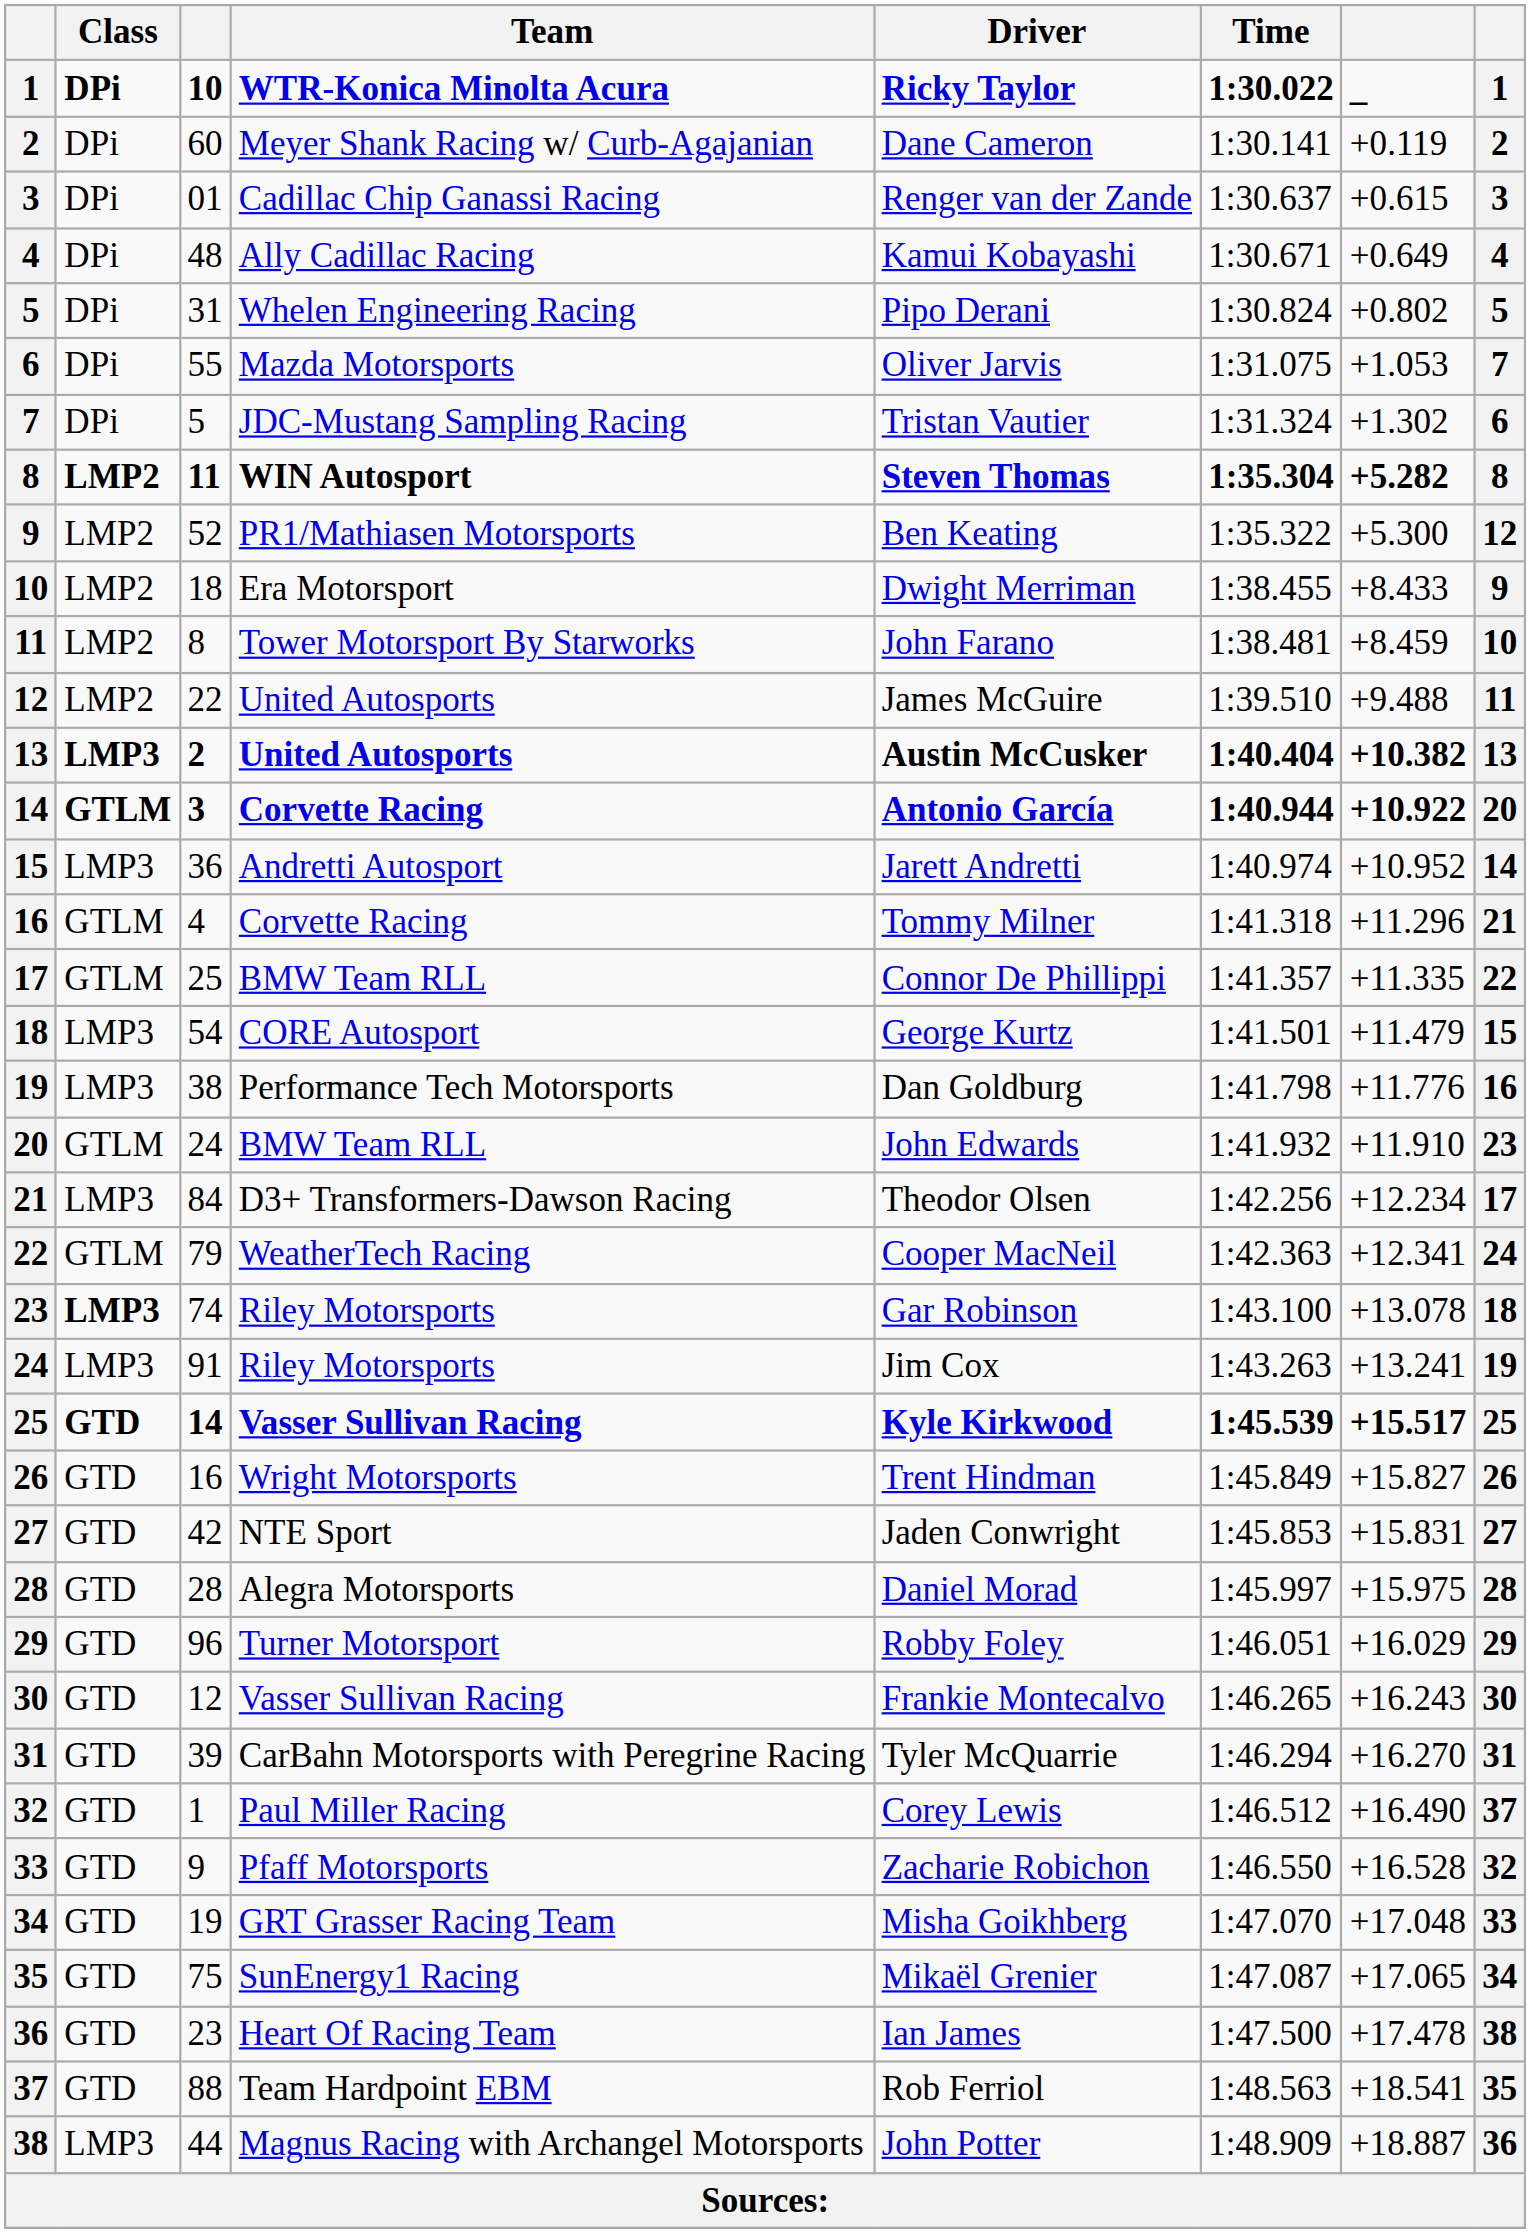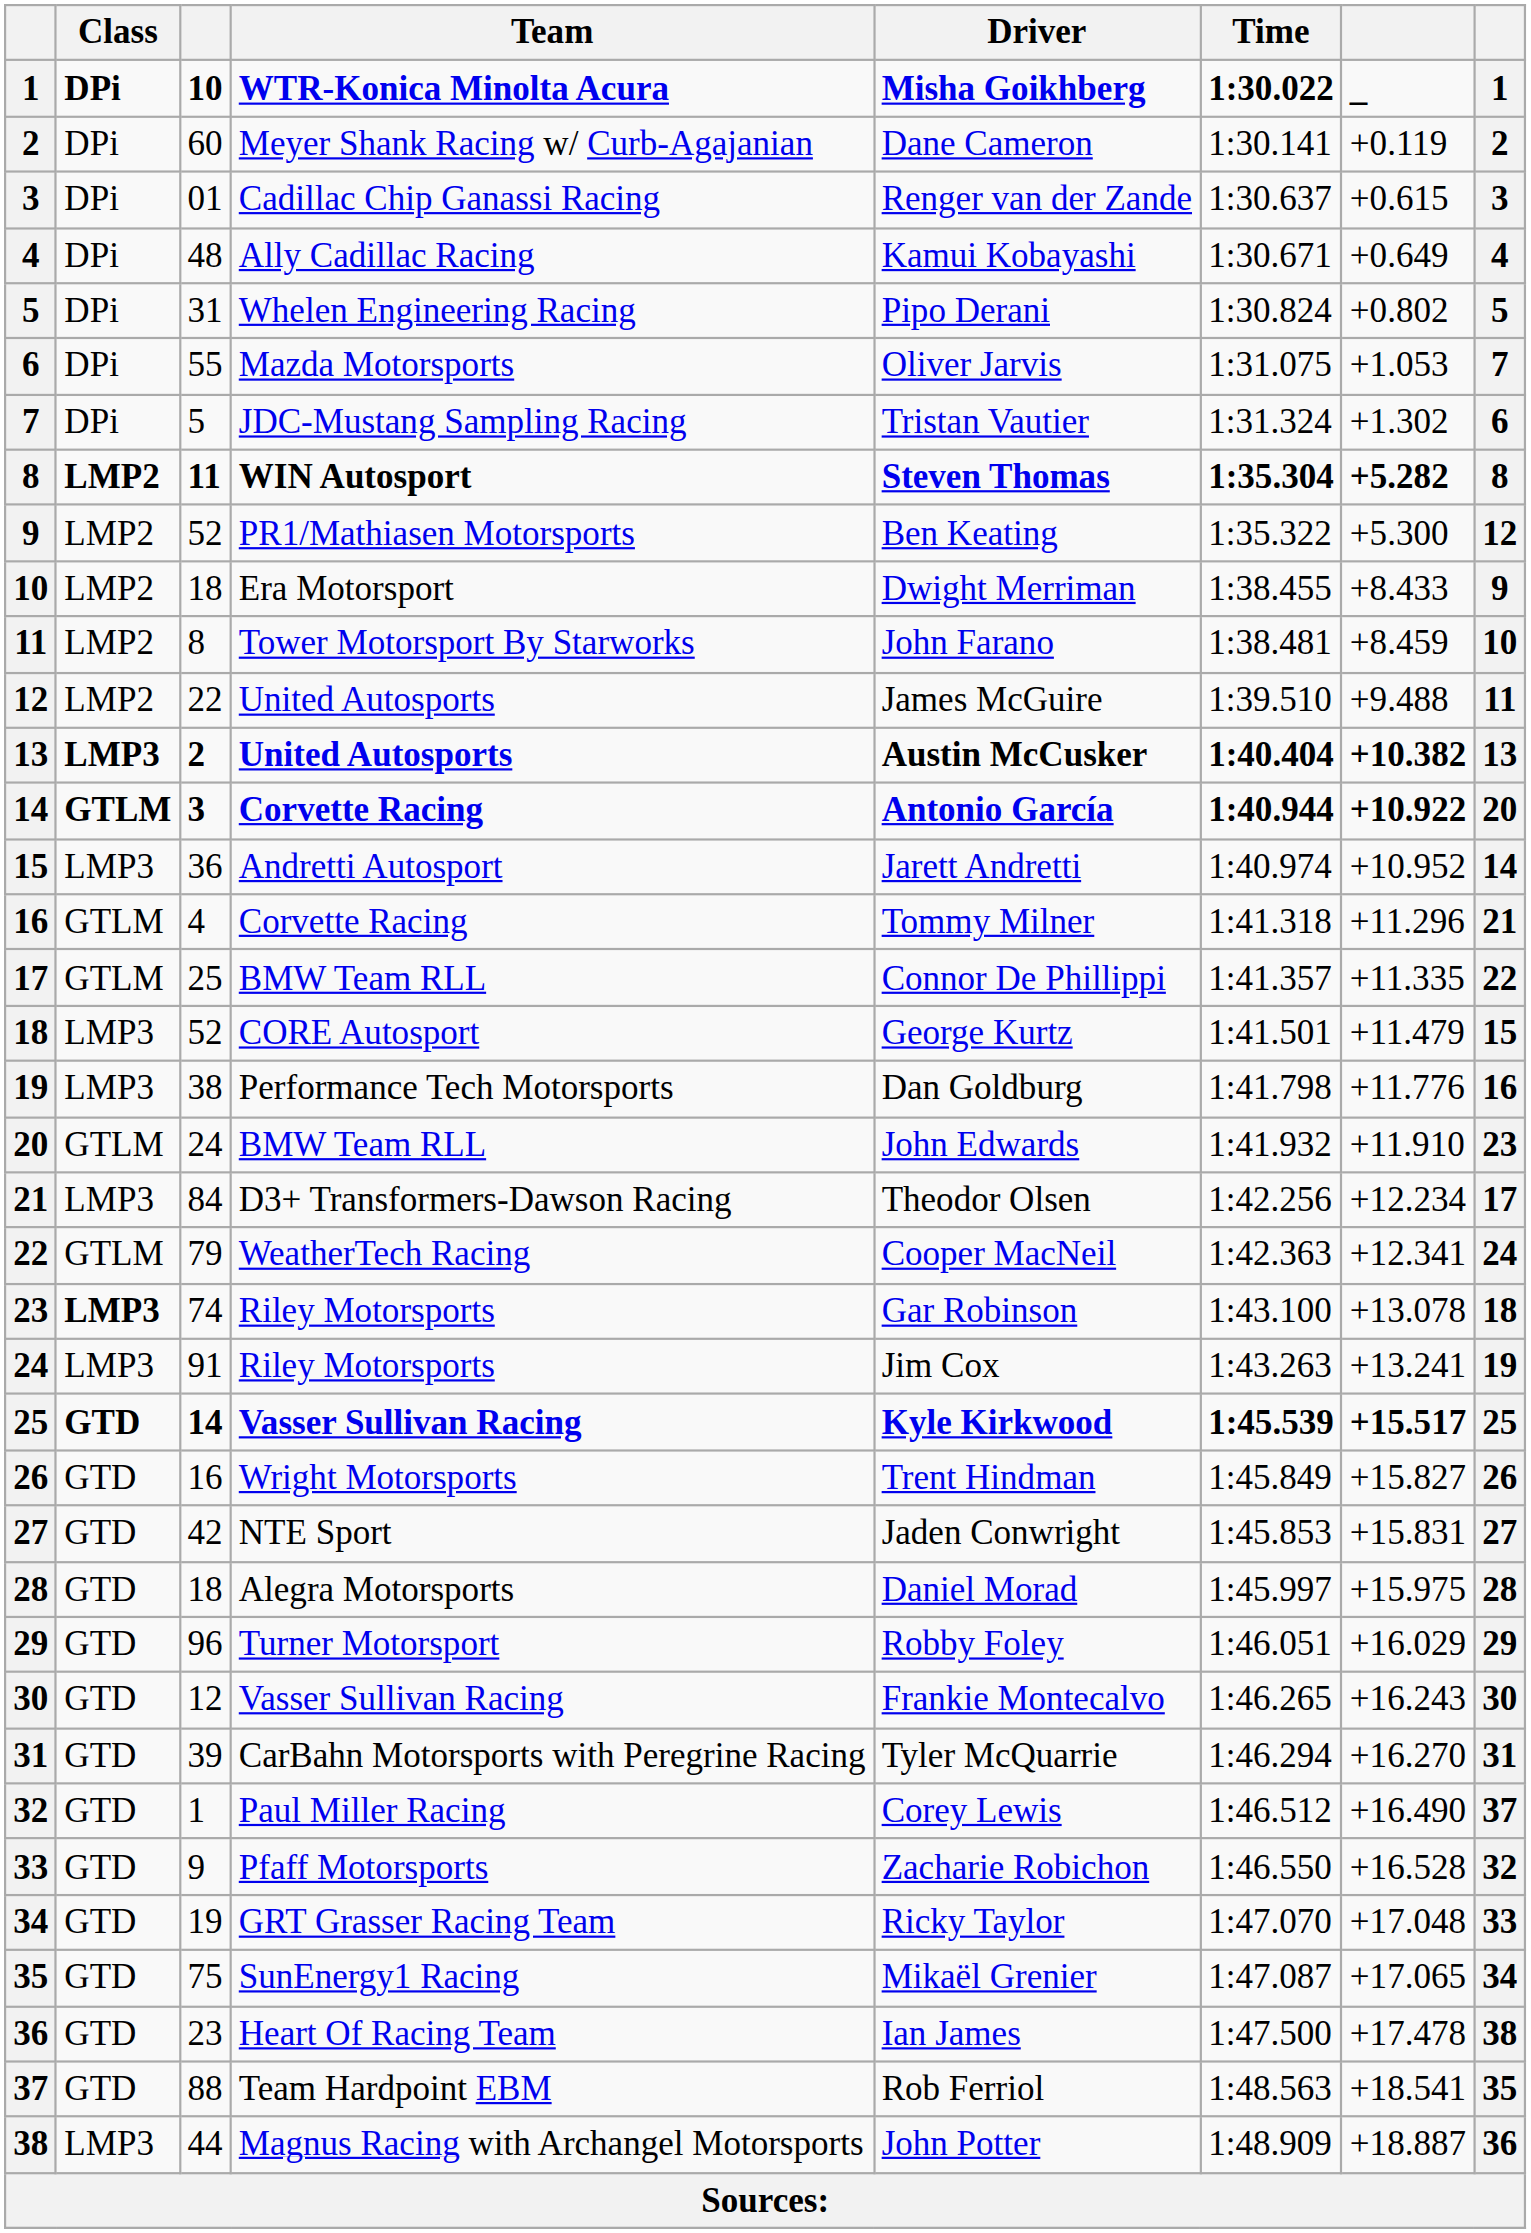(979, 87) Ricky Taylor -> (1014, 87) Misha Goikhberg
(205, 1032) 54 -> (205, 1032) 52
(205, 1588) 28 -> (205, 1588) 18
(1004, 1921) Misha Goikhberg -> (973, 1921) Ricky Taylor
